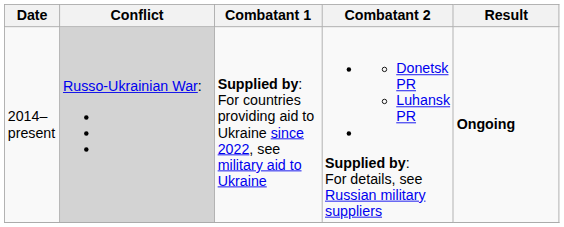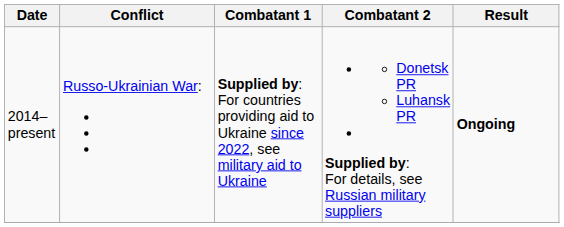(137, 118) lightgrey background -> (137, 118) no background
